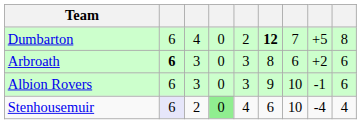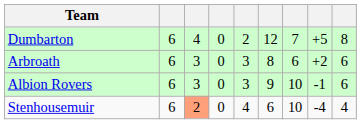(270, 38) bold -> (270, 38) normal
(172, 61) bold -> (172, 61) normal
(172, 107) lavender background -> (172, 107) no background
(197, 107) no background -> (197, 107) lightsalmon background
(221, 107) lightgreen background -> (221, 107) no background
